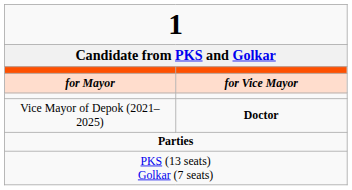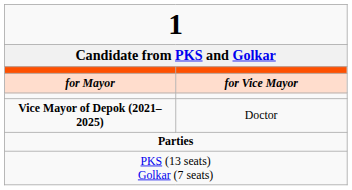(90, 115) normal -> (90, 115) bold
(261, 115) bold -> (261, 115) normal
